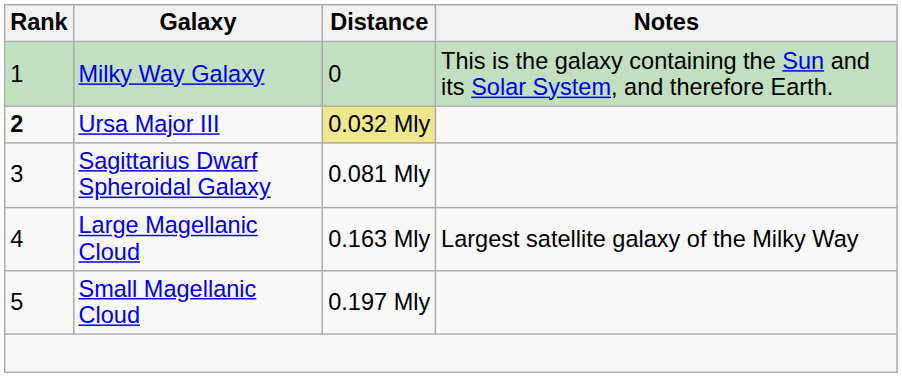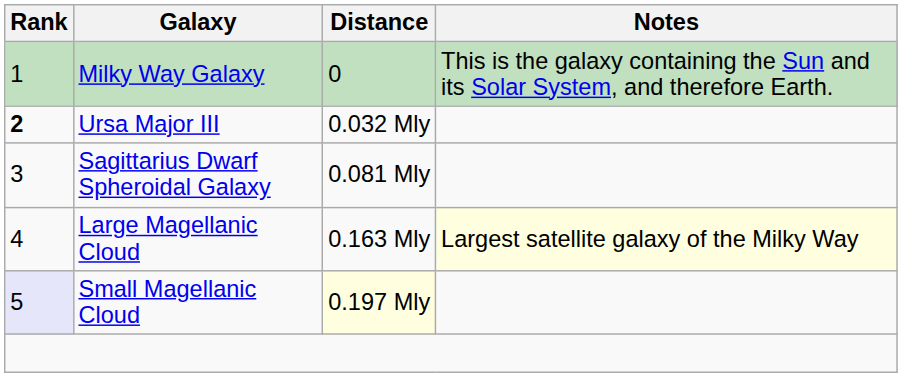(379, 124) khaki background -> (379, 124) no background
(650, 238) no background -> (650, 238) lightyellow background
(17, 302) no background -> (17, 302) lavender background
(379, 302) no background -> (379, 302) lightyellow background
